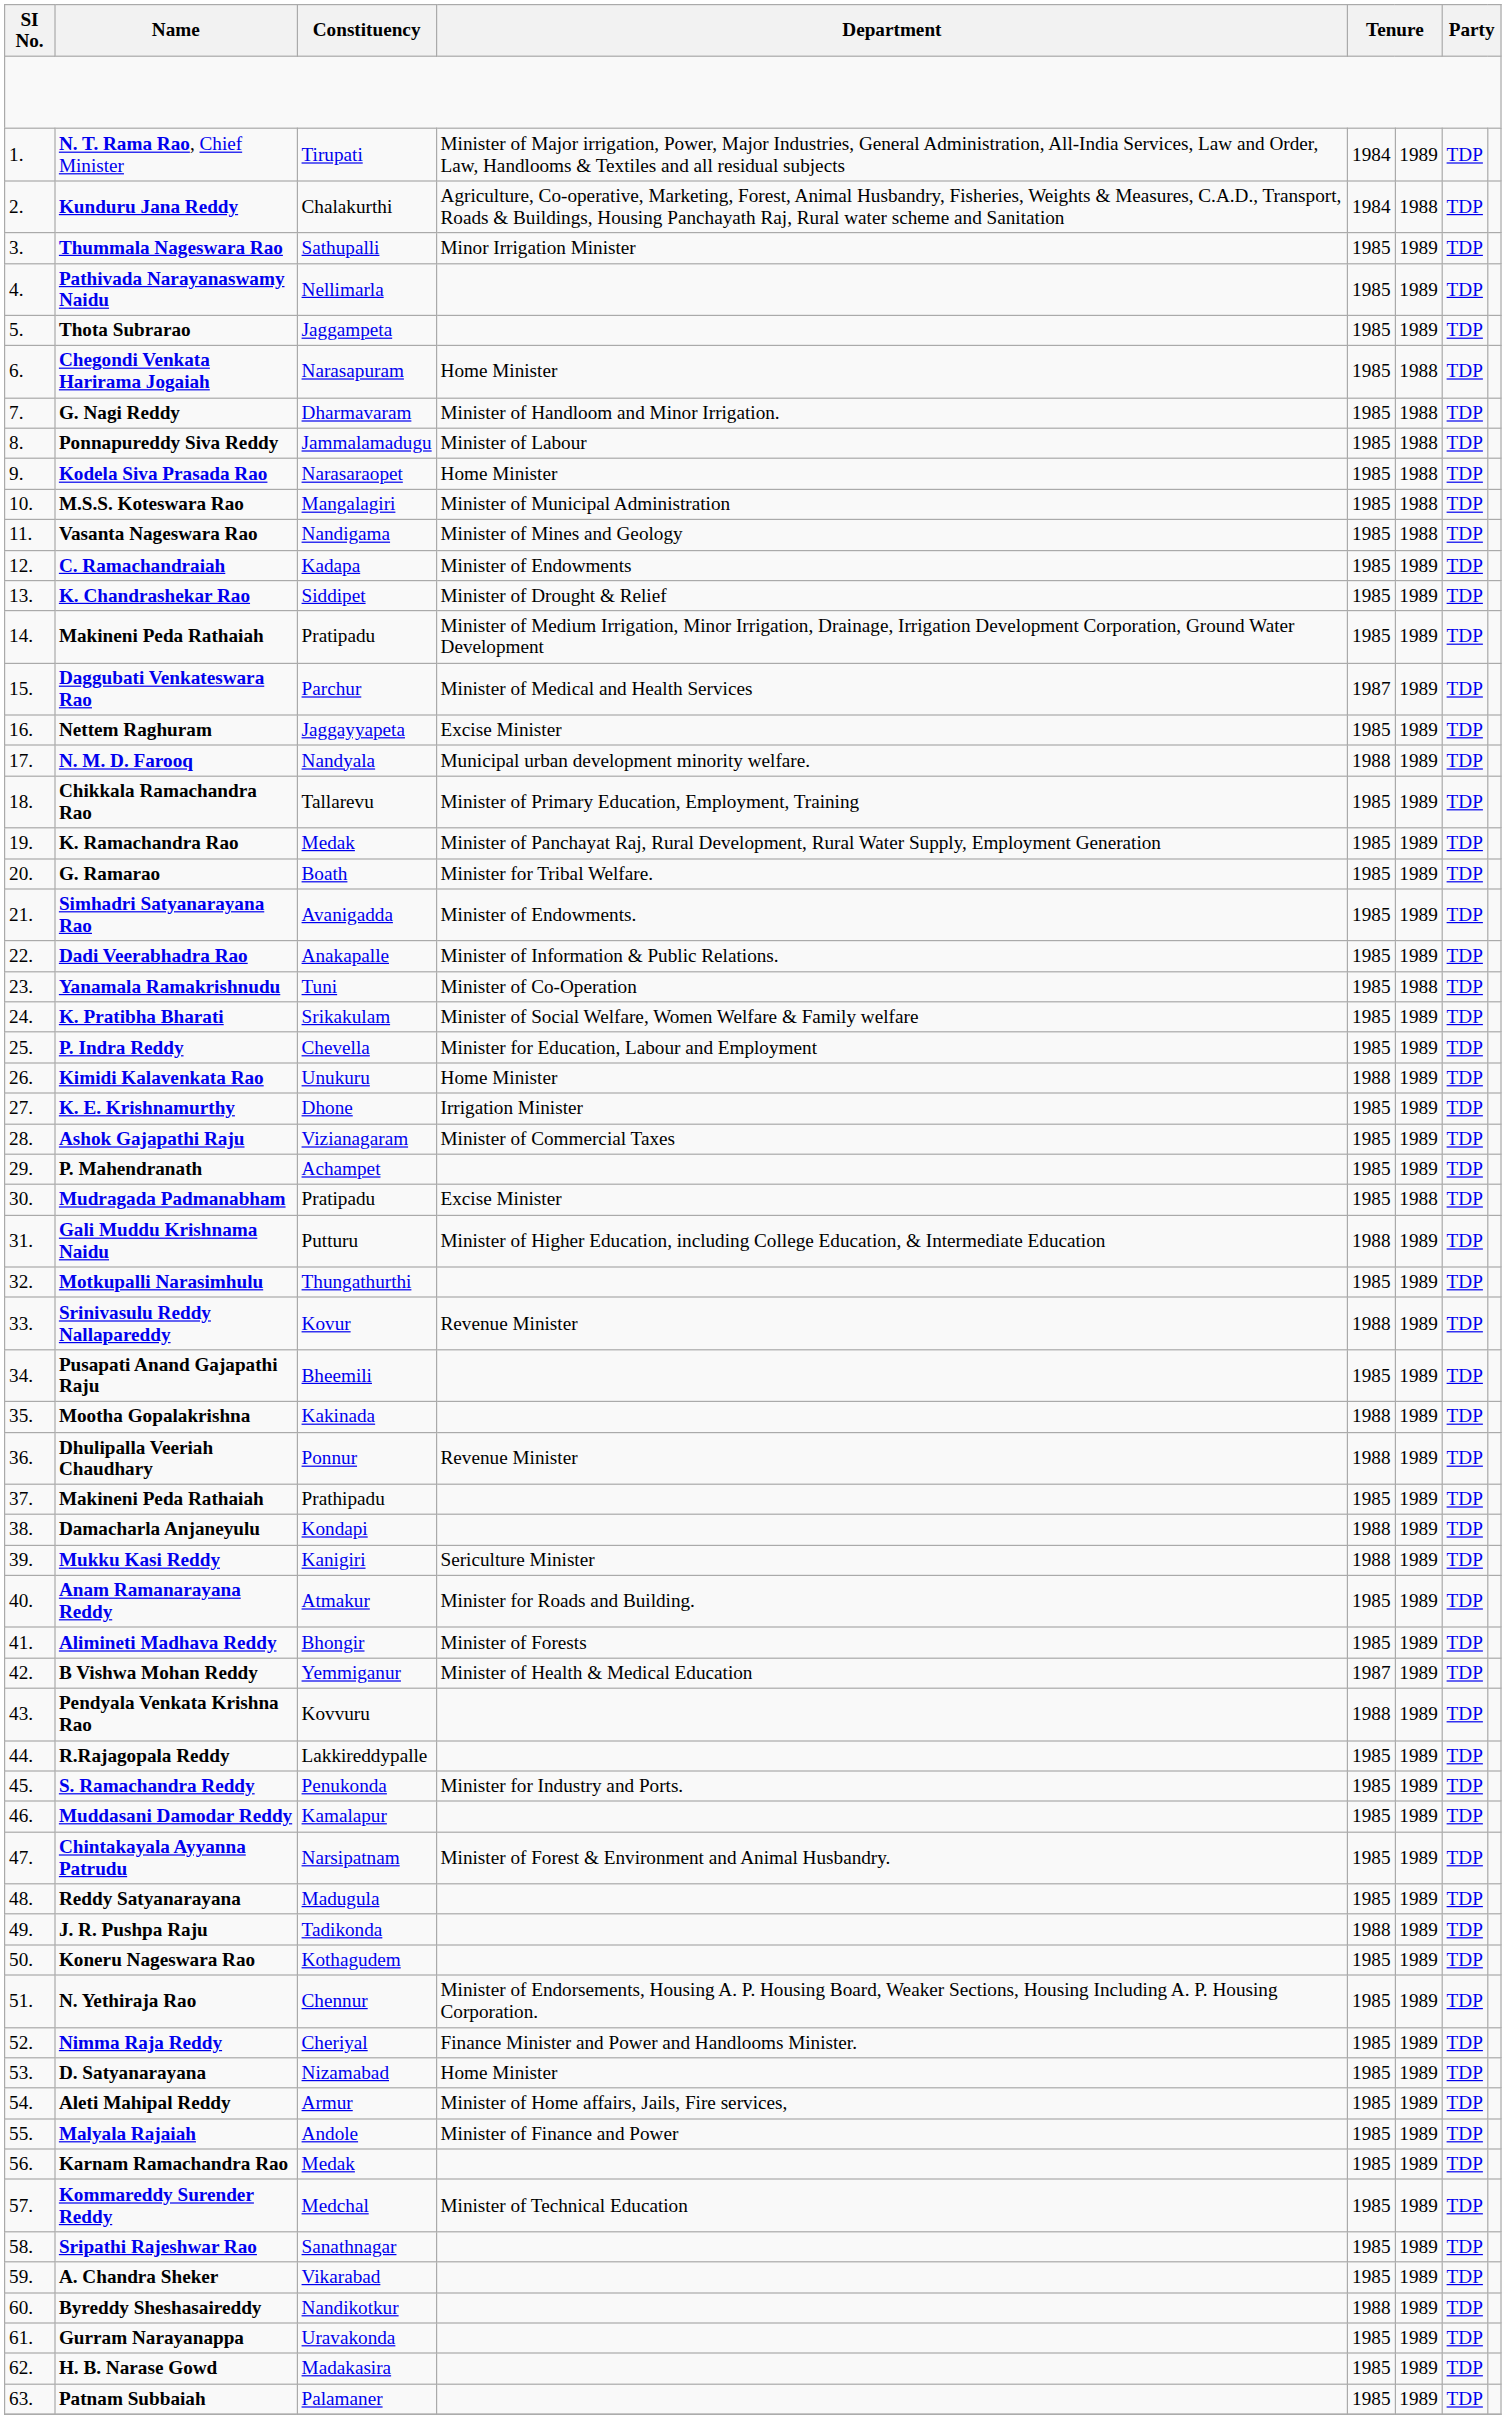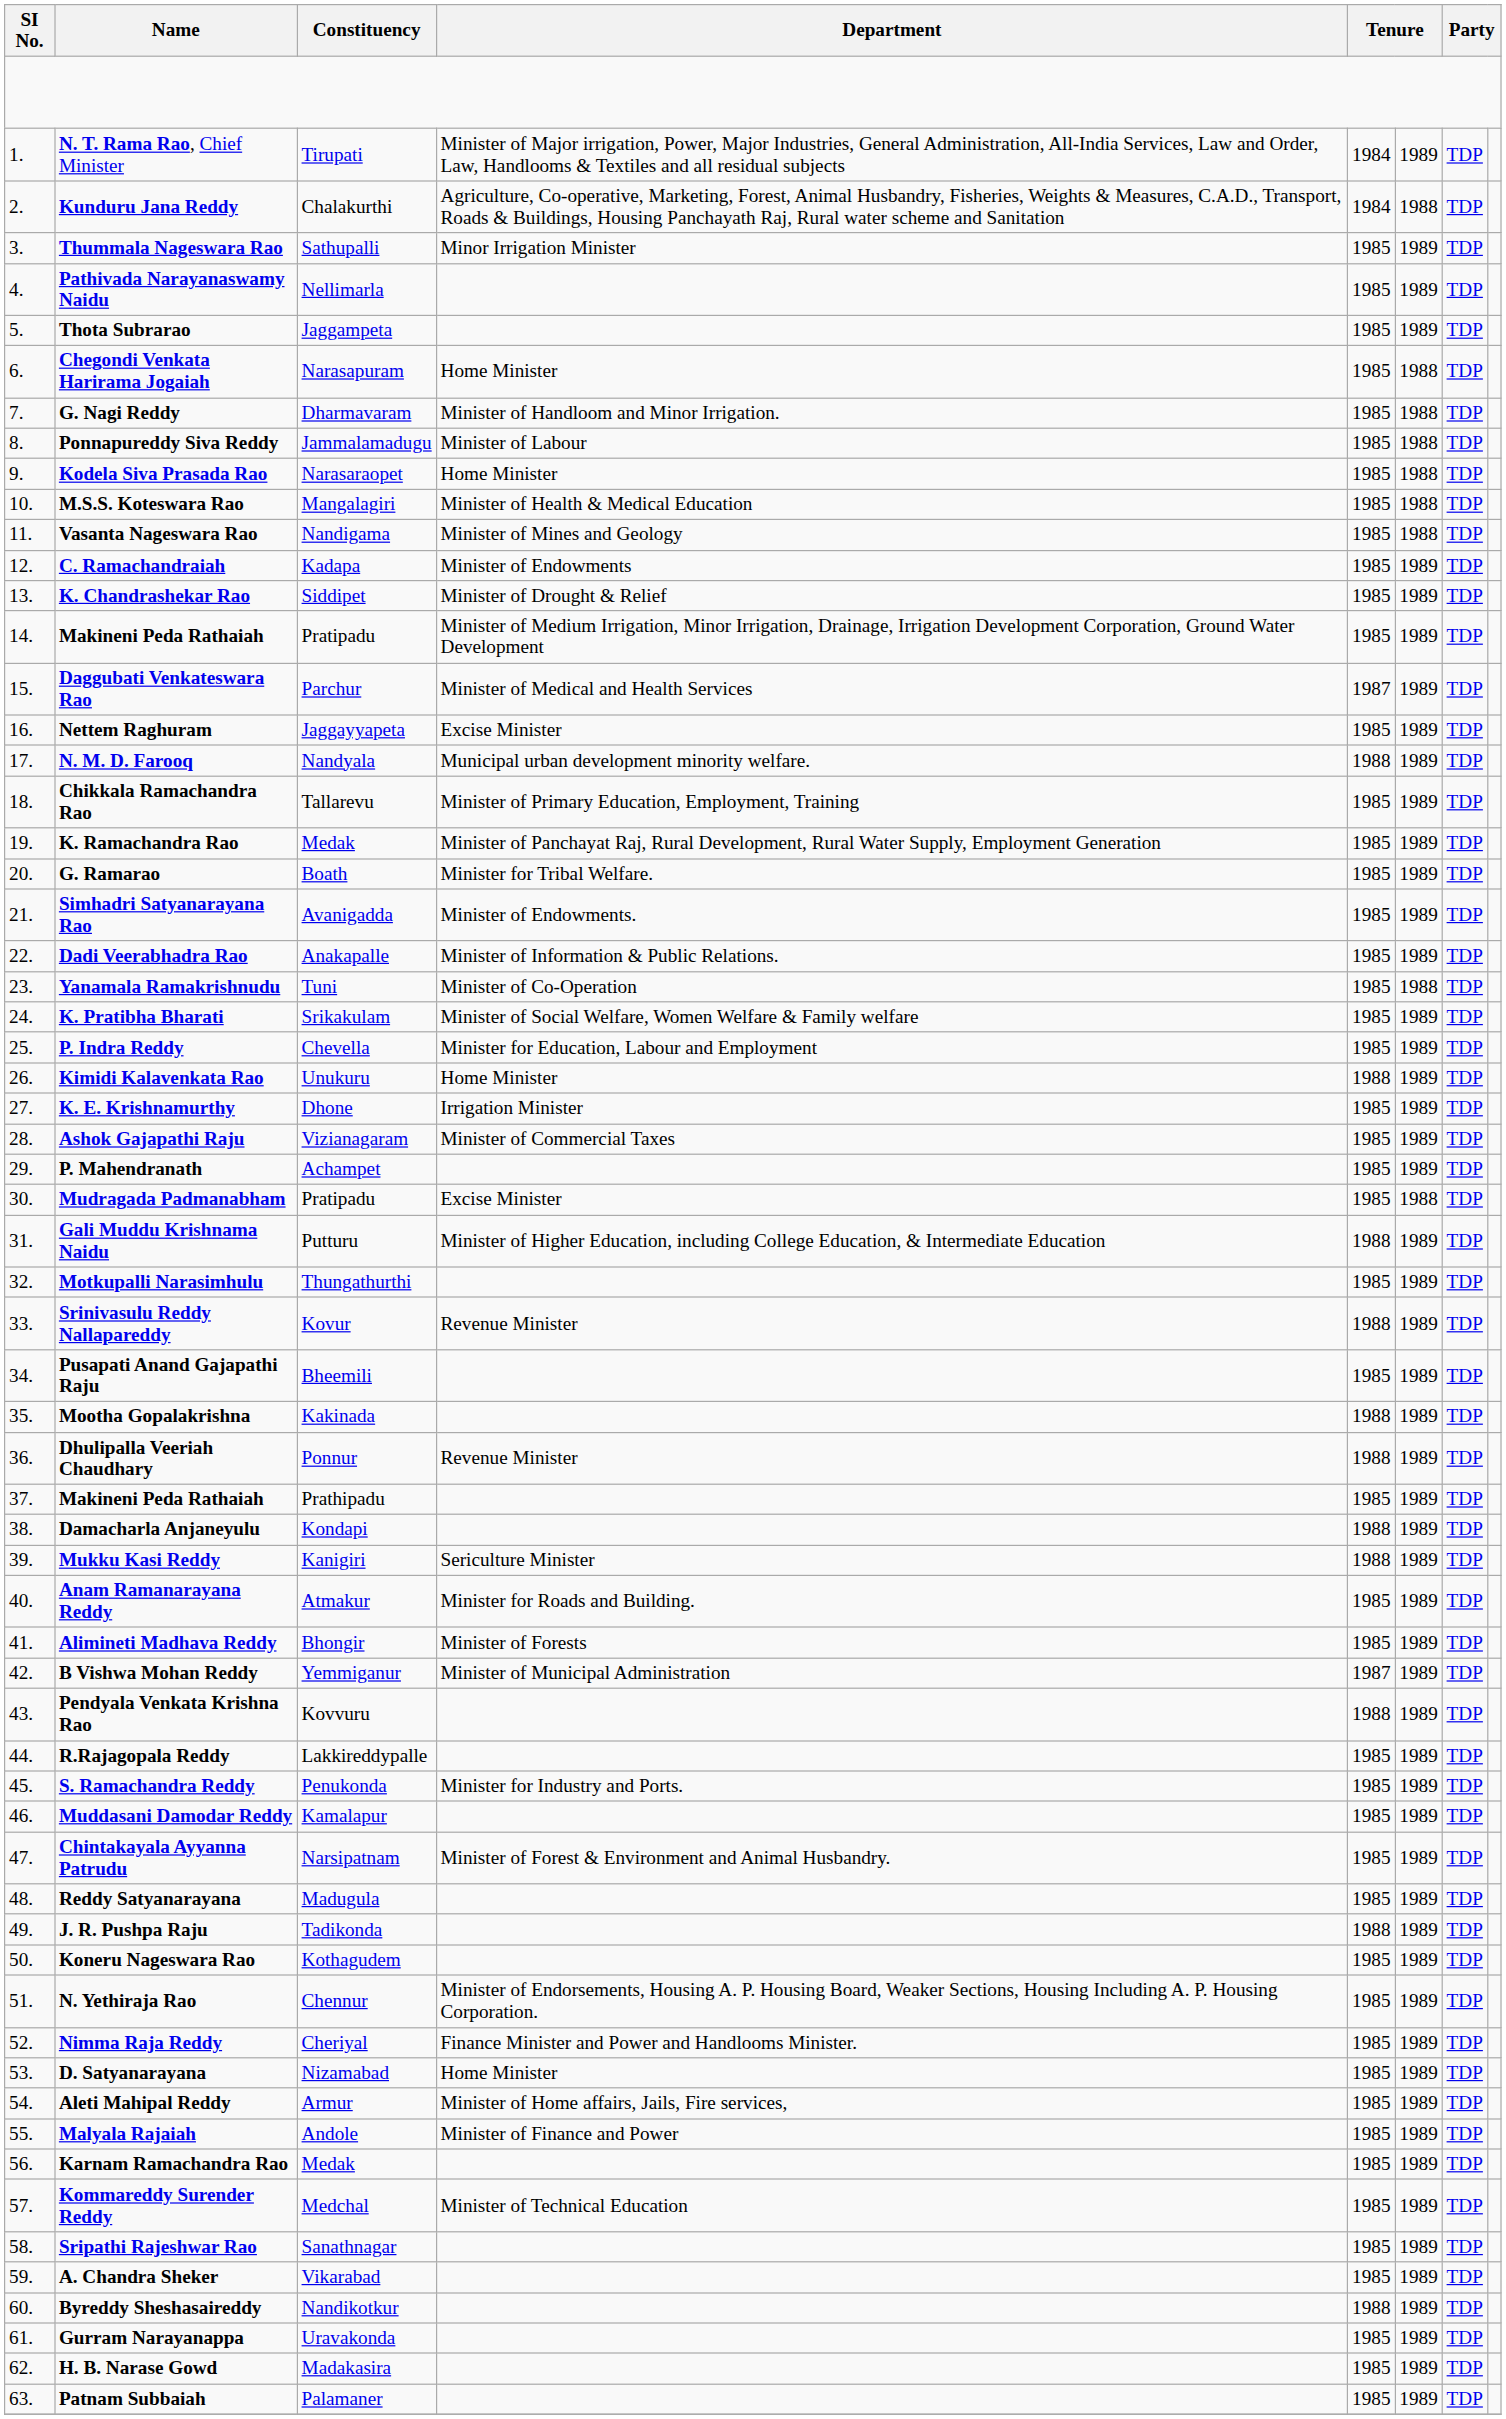(585, 504) Minister of Municipal Administration -> (596, 504) Minister of Health & Medical Education
(596, 1673) Minister of Health & Medical Education -> (585, 1673) Minister of Municipal Administration
